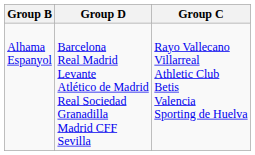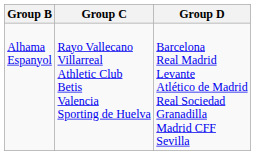columns swapped: (201, 14) <-> (103, 14)
